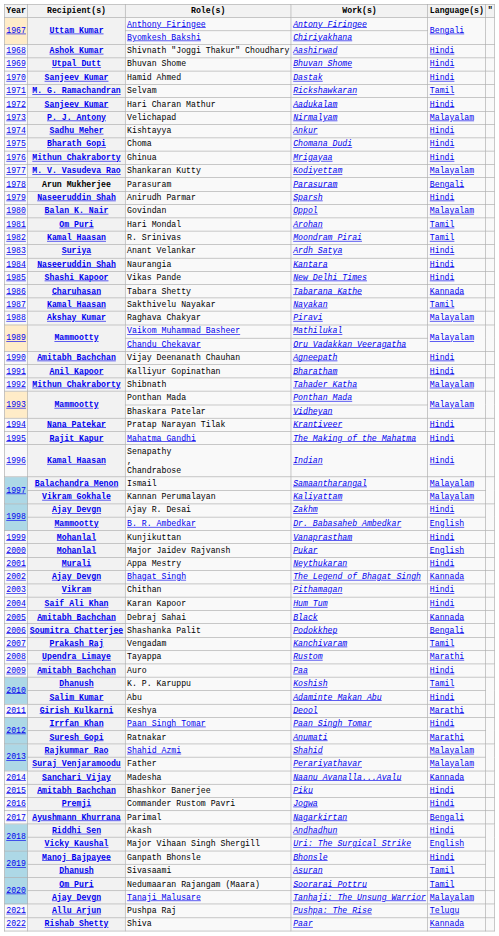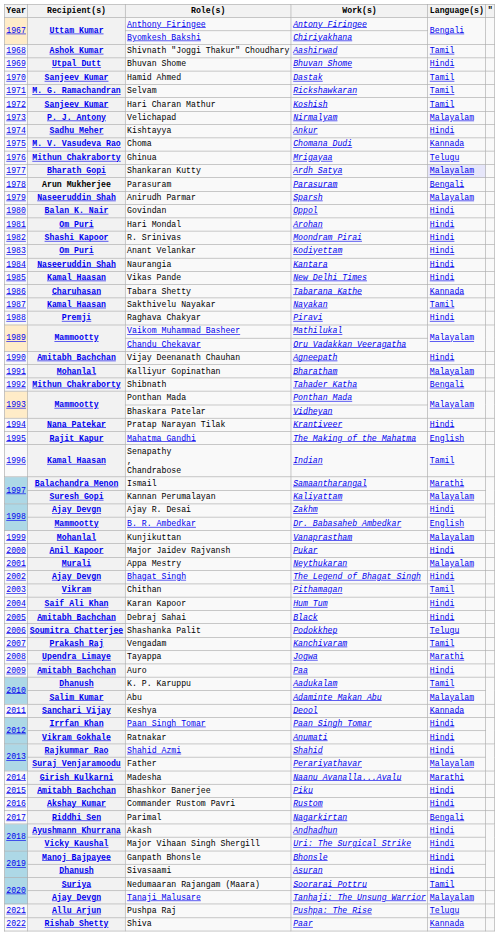(442, 51) Hindi -> (442, 51) Tamil
(442, 78) Hindi -> (442, 78) Tamil
(315, 104) Aadukalam -> (310, 104) Koshish
(442, 104) Hindi -> (442, 104) Tamil
(77, 144) Bharath Gopi -> (77, 144) M. V. Vasudeva Rao
(442, 144) Hindi -> (447, 144) Kannada
(442, 158) Hindi -> (445, 158) Telugu
(77, 171) M. V. Vasudeva Rao -> (77, 171) Bharath Gopi
(318, 171) Kodiyettam -> (318, 171) Ardh Satya
(452, 171) no background -> (452, 171) lavender background
(442, 198) Hindi -> (452, 198) Malayalam
(452, 211) Malayalam -> (442, 211) Hindi
(442, 225) Tamil -> (442, 225) Hindi
(77, 238) Kamal Haasan -> (77, 238) Shashi Kapoor
(442, 238) Tamil -> (442, 238) Hindi
(77, 251) Suriya -> (77, 251) Om Puri
(318, 251) Ardh Satya -> (318, 251) Kodiyettam
(77, 278) Shashi Kapoor -> (77, 278) Kamal Haasan
(77, 318) Akshay Kumar -> (77, 318) Premji
(452, 318) Malayalam -> (442, 318) Hindi
(77, 371) Anil Kapoor -> (77, 371) Mohanlal
(442, 371) Hindi -> (452, 371) Malayalam
(452, 385) Malayalam -> (447, 385) Bengali
(442, 438) Hindi -> (447, 438) English
(442, 461) Hindi -> (442, 461) Tamil
(452, 484) Malayalam -> (447, 484) Marathi
(77, 497) Vikram Gokhale -> (77, 497) Suresh Gopi
(442, 537) Hindi -> (452, 537) Malayalam
(77, 550) Mohanlal -> (77, 550) Anil Kapoor
(447, 550) English -> (442, 550) Hindi
(442, 564) Hindi -> (452, 564) Malayalam
(447, 577) Kannada -> (442, 577) Hindi
(442, 591) Hindi -> (442, 591) Tamil
(447, 617) Kannada -> (442, 617) Hindi
(447, 631) Bengali -> (445, 631) Telugu
(308, 657) Rustom -> (305, 657) Jogwa
(310, 684) Koshish -> (315, 684) Aadukalam
(442, 697) Hindi -> (452, 697) Malayalam
(77, 711) Girish Kulkarni -> (77, 711) Sanchari Vijay
(447, 711) Marathi -> (447, 711) Kannada
(77, 737) Suresh Gopi -> (77, 737) Vikram Gokhale
(447, 737) Marathi -> (442, 737) Hindi
(452, 751) Malayalam -> (442, 751) Hindi
(77, 777) Sanchari Vijay -> (77, 777) Girish Kulkarni
(447, 777) Kannada -> (447, 777) Marathi
(77, 804) Premji -> (77, 804) Akshay Kumar
(305, 804) Jogwa -> (308, 804) Rustom
(77, 817) Ayushmann Khurrana -> (77, 817) Riddhi Sen
(77, 831) Riddhi Sen -> (77, 831) Ayushmann Khurrana
(447, 844) English -> (442, 844) Hindi
(442, 871) Tamil -> (442, 871) Hindi
(77, 884) Om Puri -> (77, 884) Suriya
